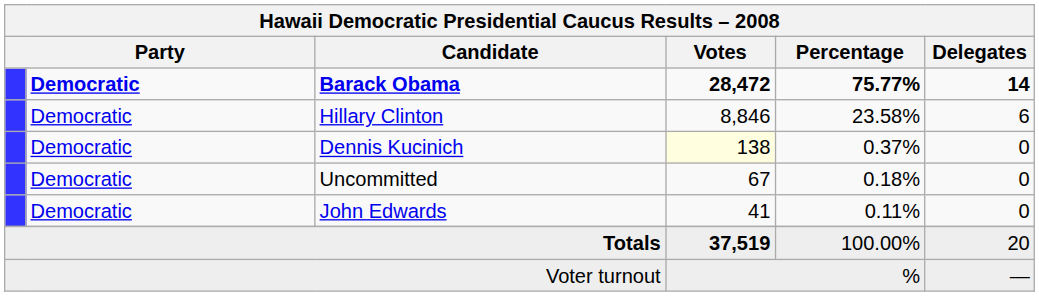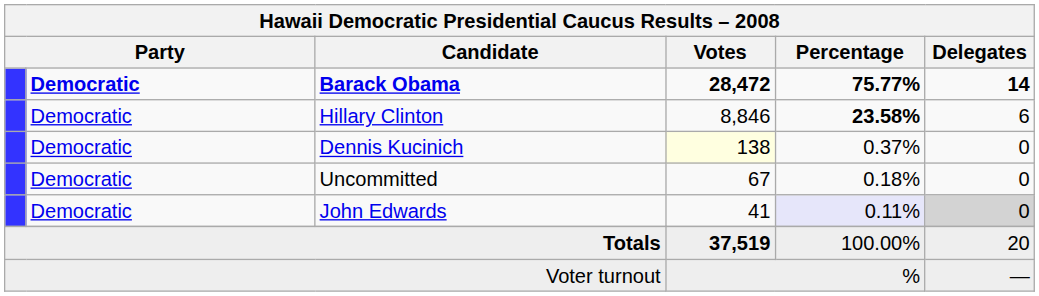(886, 116) normal -> (886, 116) bold
(892, 211) no background -> (892, 211) lavender background
(1024, 211) no background -> (1024, 211) lightgrey background
